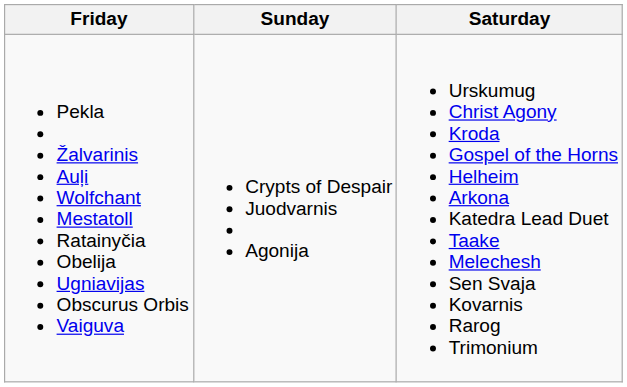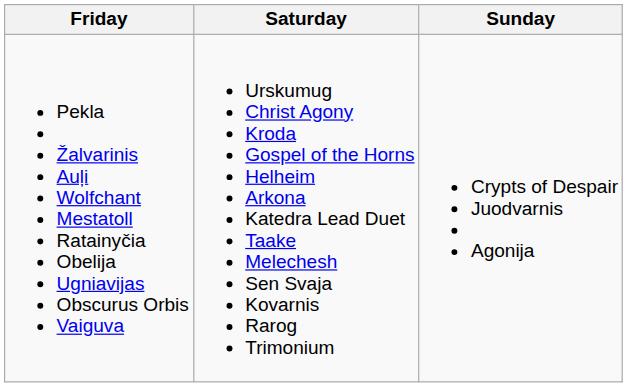columns swapped: (510, 19) <-> (295, 19)
